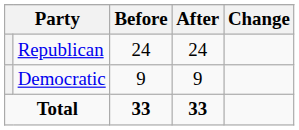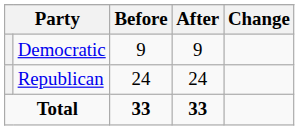rows swapped: (61, 49) <-> (62, 79)
